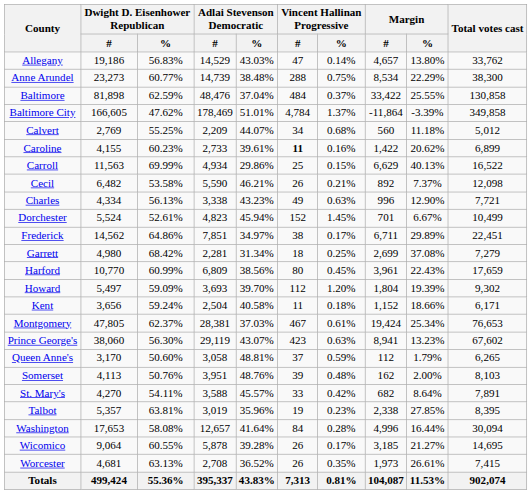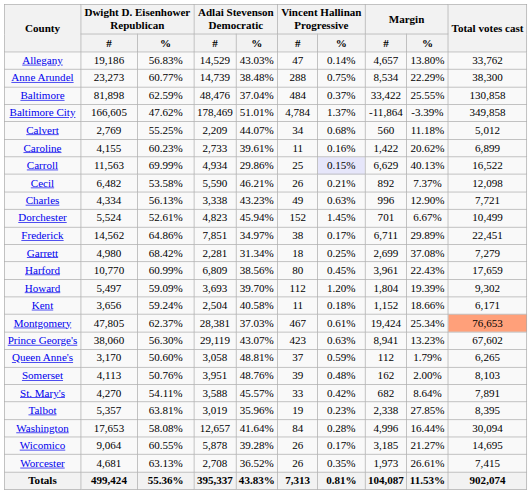(298, 148) bold -> (298, 148) normal
(341, 165) no background -> (341, 165) lavender background
(488, 323) no background -> (488, 323) lightsalmon background
